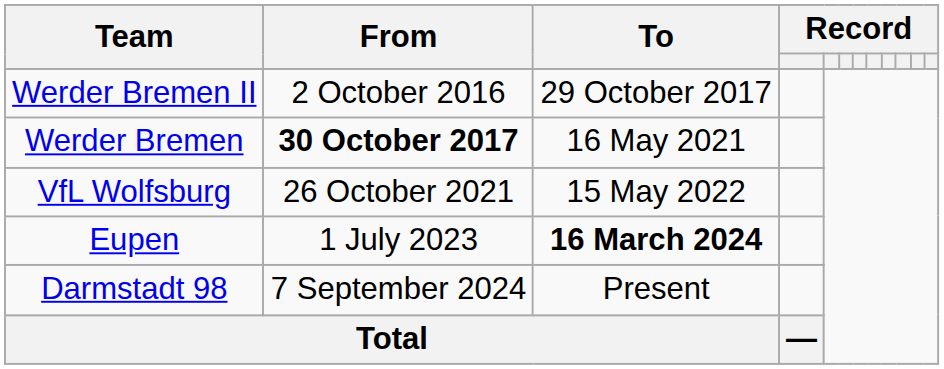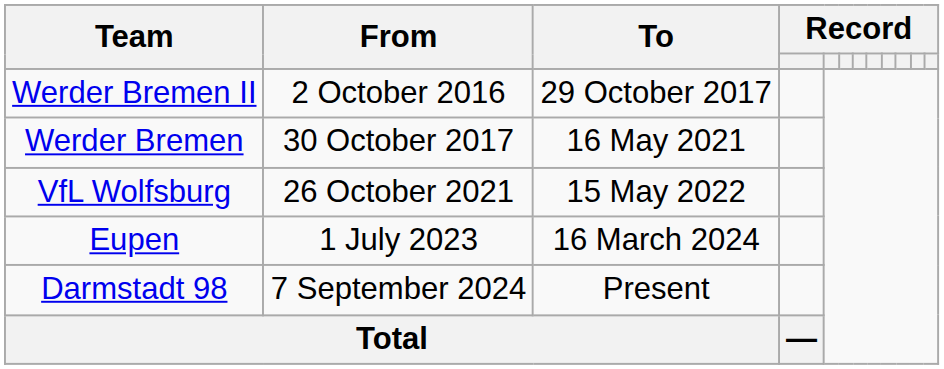(399, 141) bold -> (399, 141) normal
(656, 240) bold -> (656, 240) normal
